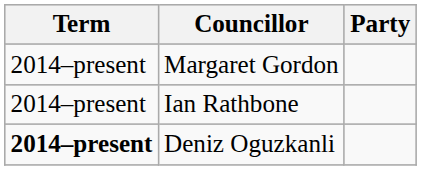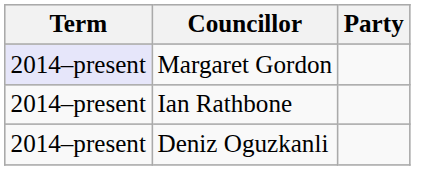(78, 64) no background -> (78, 64) lavender background
(82, 143) bold -> (78, 143) normal
